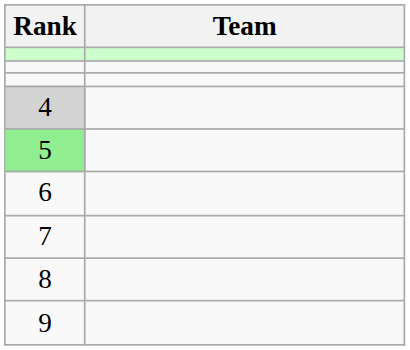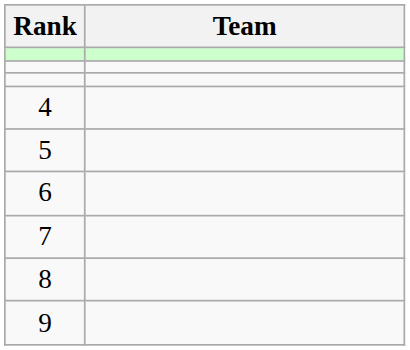(45, 106) lightgrey background -> (45, 106) no background
(45, 149) lightgreen background -> (45, 149) no background
